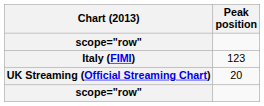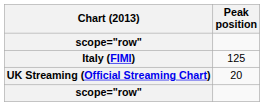(236, 59) 123 -> (236, 59) 125
